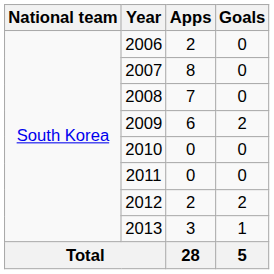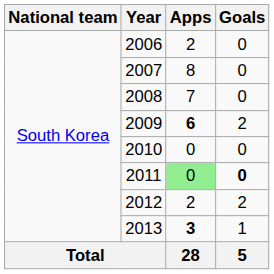(191, 123) normal -> (191, 123) bold
(191, 176) no background -> (191, 176) lightgreen background
(242, 176) normal -> (242, 176) bold
(191, 228) normal -> (191, 228) bold
